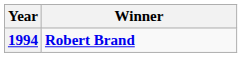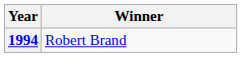(90, 40) bold -> (86, 40) normal
